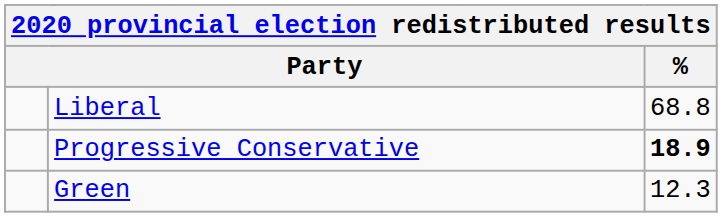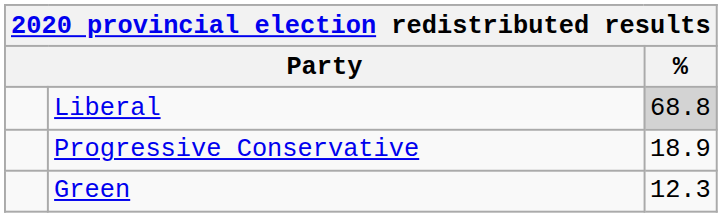(680, 108) no background -> (680, 108) lightgrey background
(680, 150) bold -> (680, 150) normal
